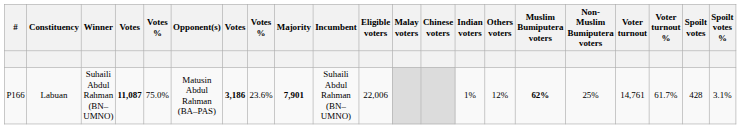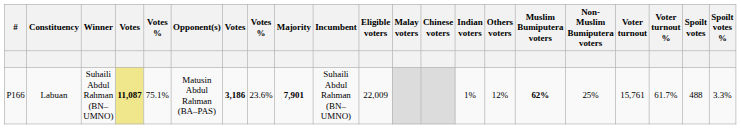(130, 96) no background -> (130, 96) khaki background
(157, 96) 75.0% -> (157, 96) 75.1%
(376, 96) 22,006 -> (376, 96) 22,009
(632, 96) 14,761 -> (632, 96) 15,761
(696, 96) 428 -> (696, 96) 488
(722, 96) 3.1% -> (722, 96) 3.3%
